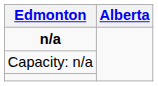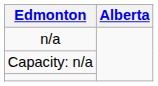(50, 39) bold -> (50, 39) normal
